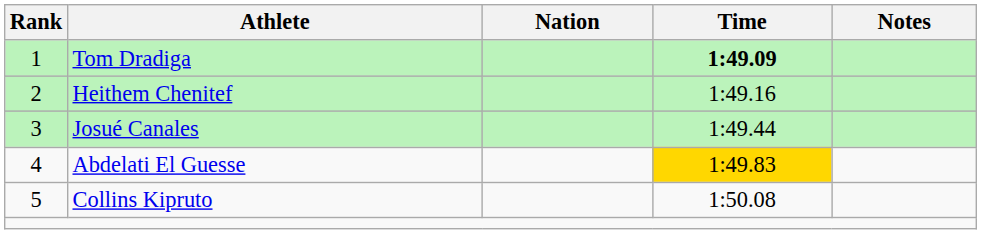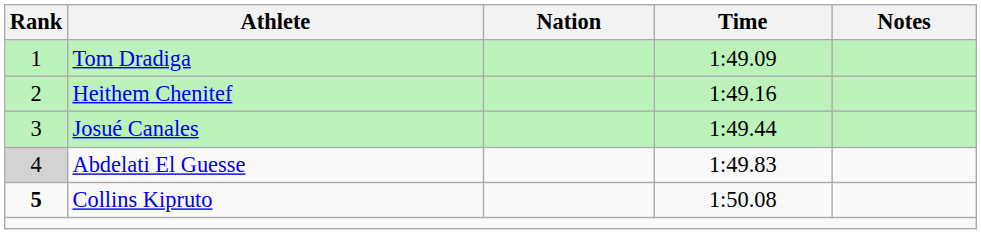(742, 57) bold -> (743, 57) normal
(36, 164) no background -> (36, 164) lightgrey background
(742, 164) gold background -> (743, 164) no background
(36, 199) normal -> (36, 199) bold
